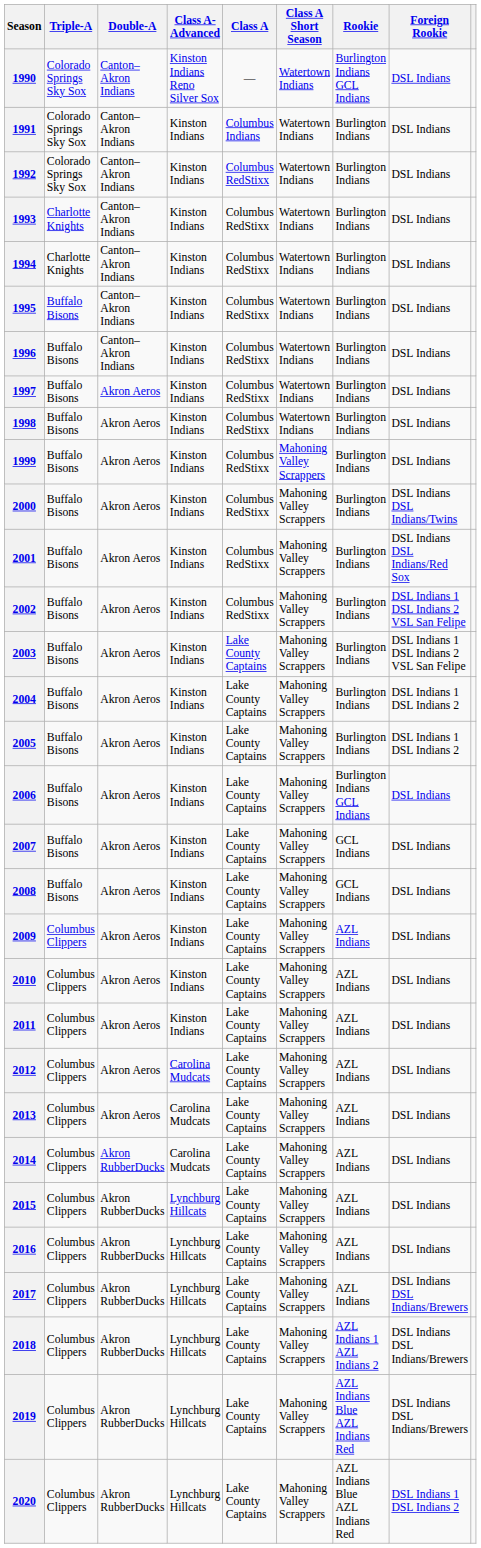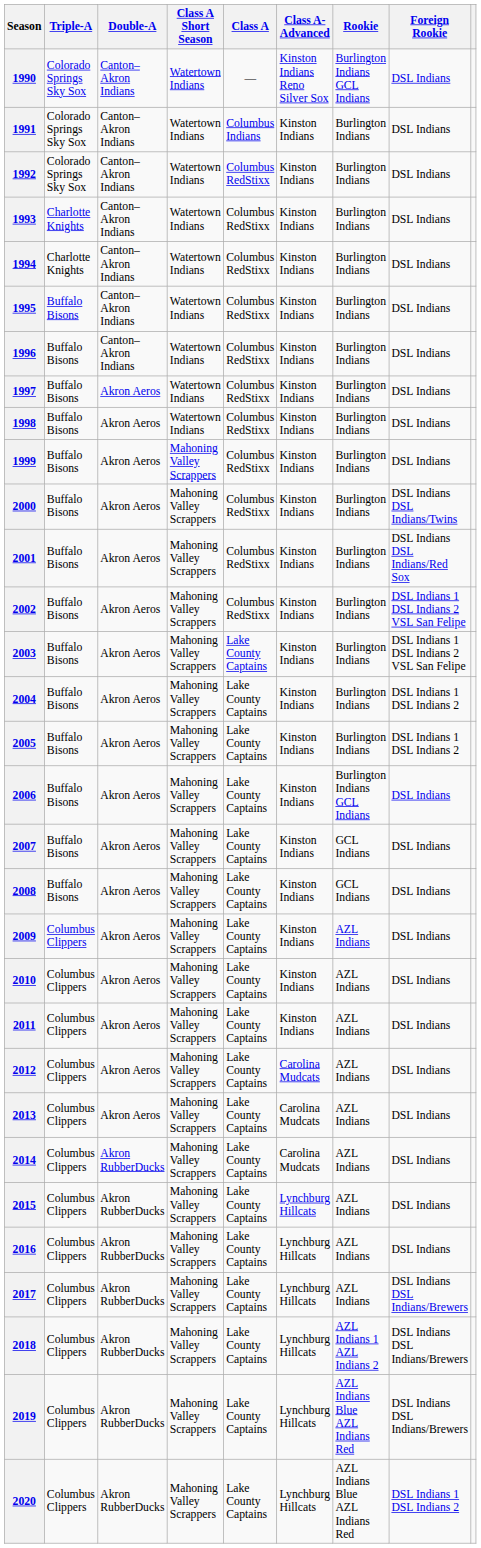columns swapped: (195, 26) <-> (305, 26)
